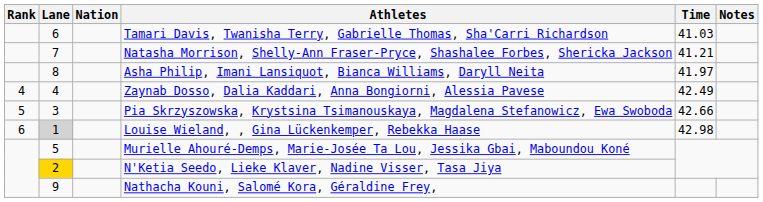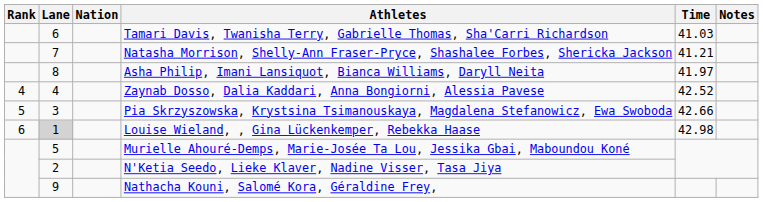(696, 91) 42.49 -> (696, 91) 42.52
(56, 168) gold background -> (56, 168) no background
